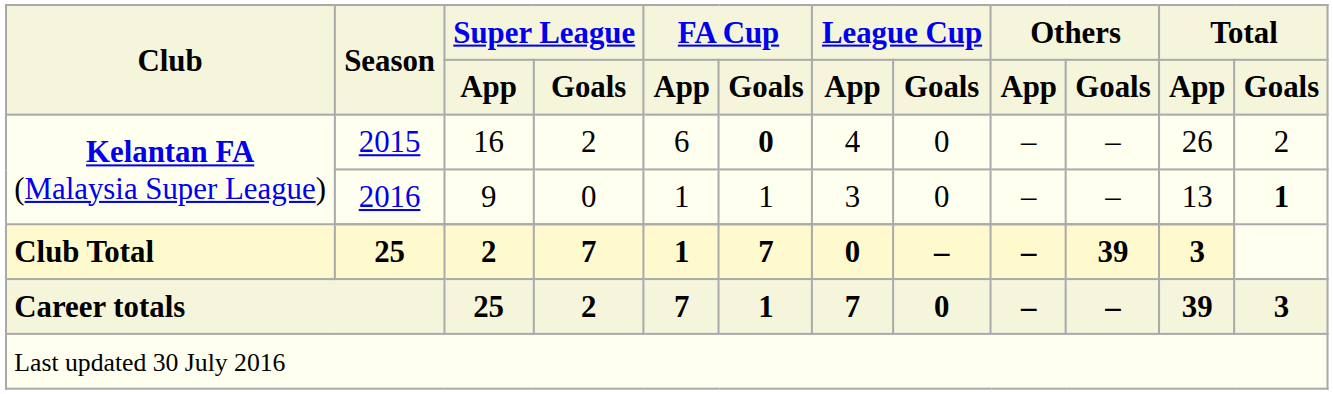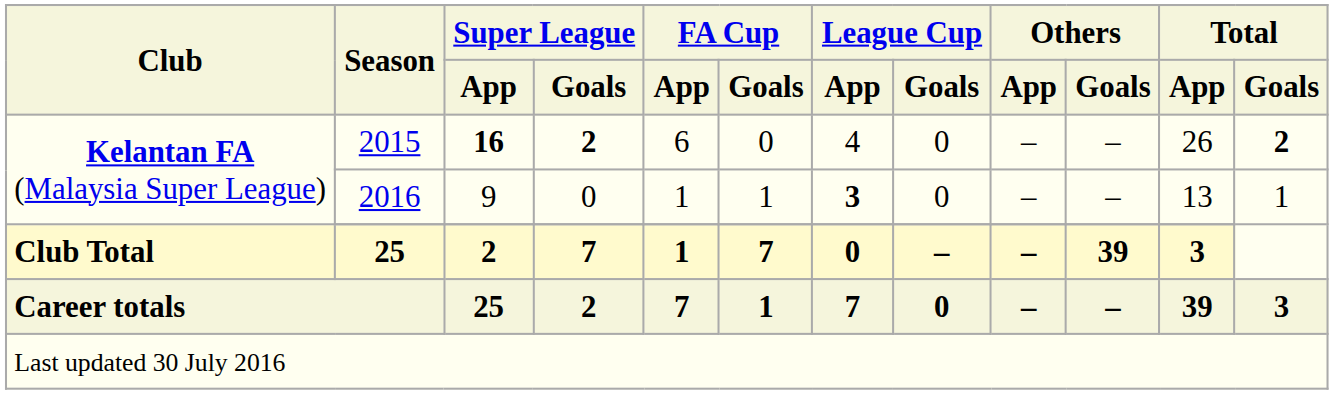(489, 141) normal -> (489, 141) bold
(589, 141) normal -> (589, 141) bold
(766, 141) bold -> (766, 141) normal
(1281, 141) normal -> (1281, 141) bold
(852, 196) normal -> (852, 196) bold
(1281, 196) bold -> (1281, 196) normal
